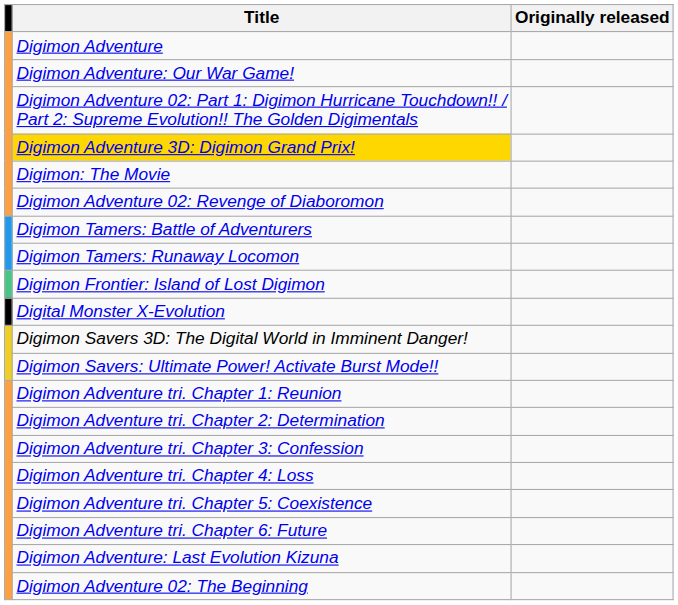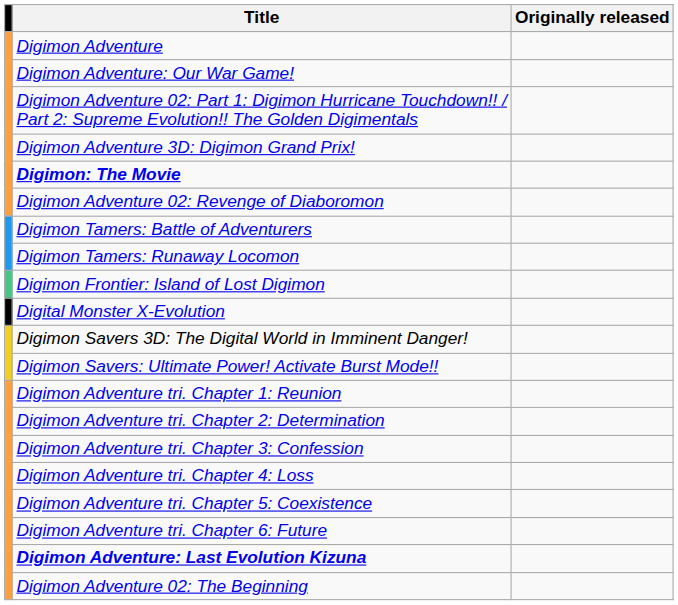(186, 147) gold background -> (186, 147) no background
(93, 174) normal -> (99, 174) bold
(178, 558) normal -> (191, 558) bold
